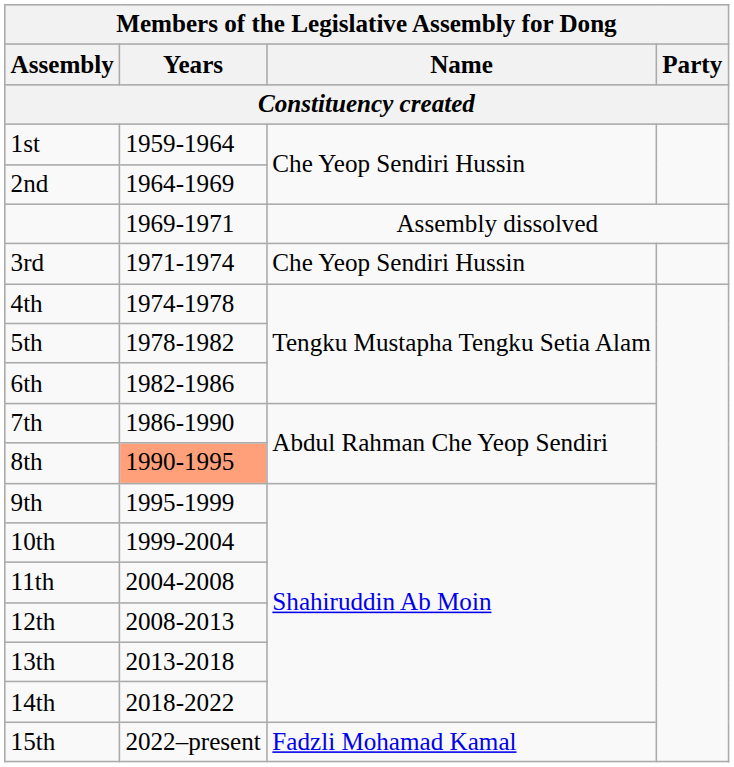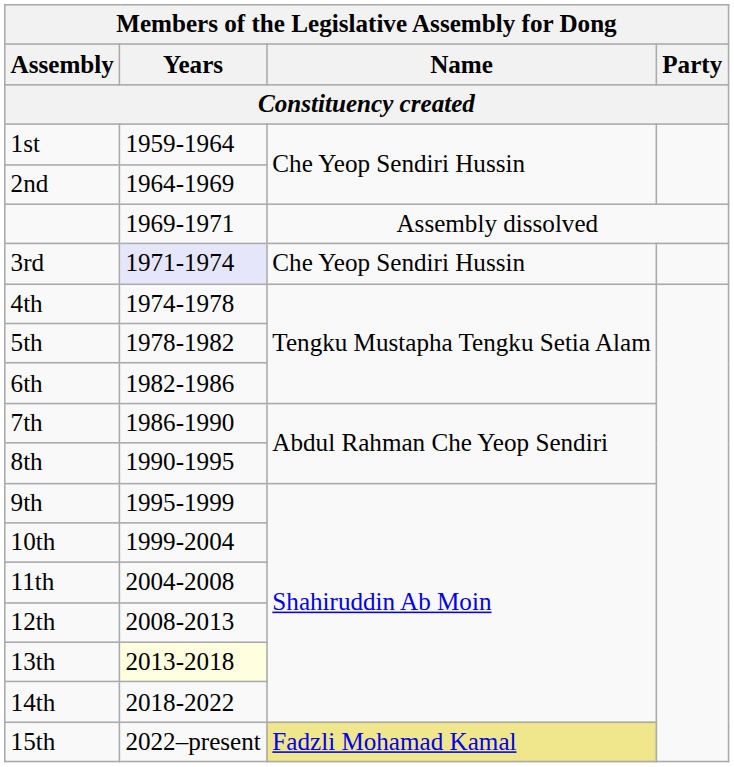(180, 263) no background -> (180, 263) lavender background
(180, 462) lightsalmon background -> (180, 462) no background
(180, 661) no background -> (180, 661) lightyellow background
(394, 741) no background -> (394, 741) khaki background
